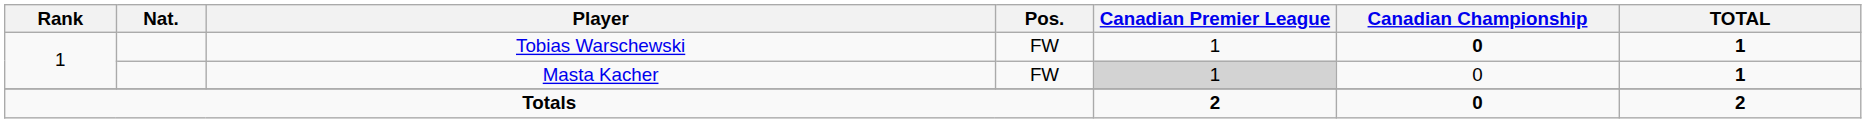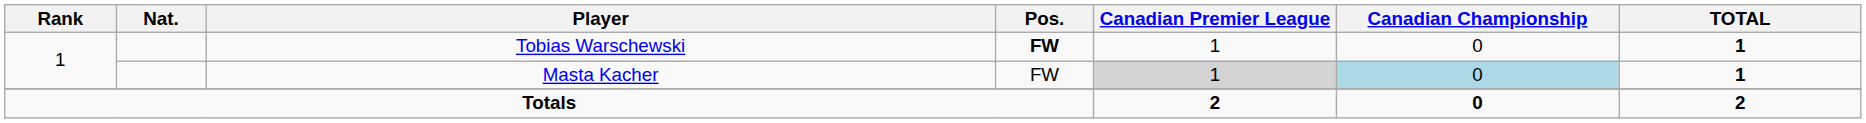(1044, 46) normal -> (1044, 46) bold
(1478, 46) bold -> (1478, 46) normal
(1478, 74) no background -> (1478, 74) lightblue background
